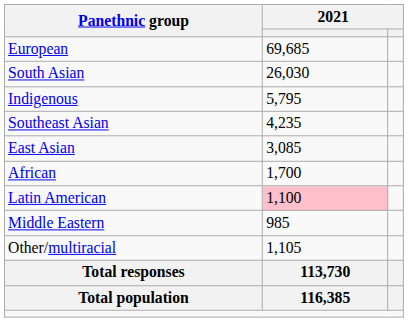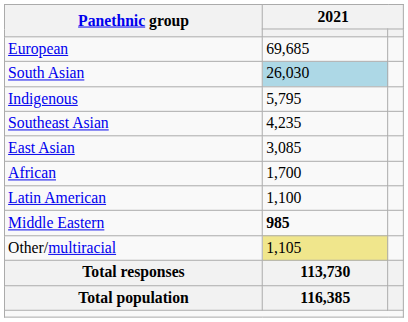(288, 73) no background -> (288, 73) lightblue background
(284, 198) pink background -> (284, 198) no background
(278, 223) normal -> (278, 223) bold
(284, 247) no background -> (284, 247) khaki background
